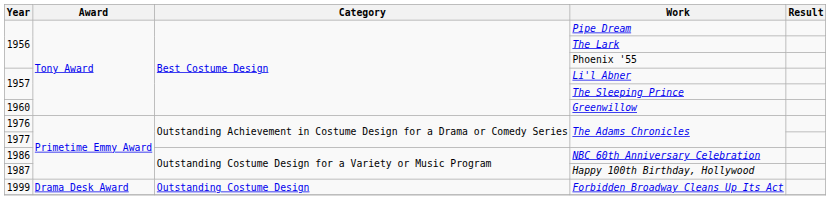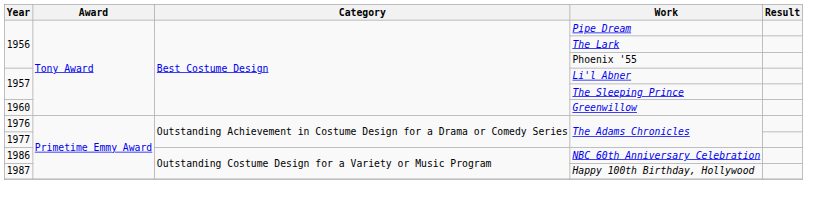- row: (18, 187)
